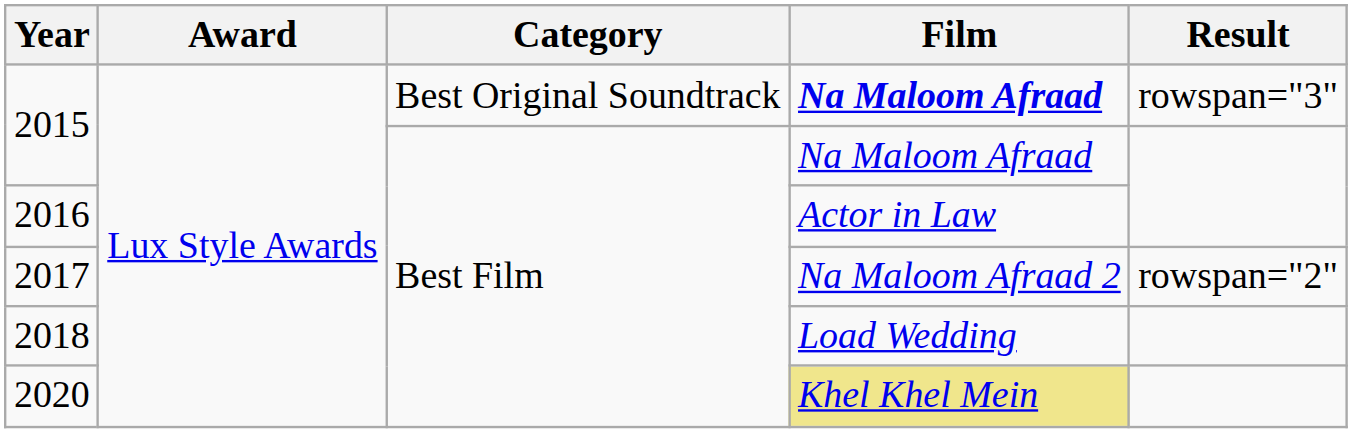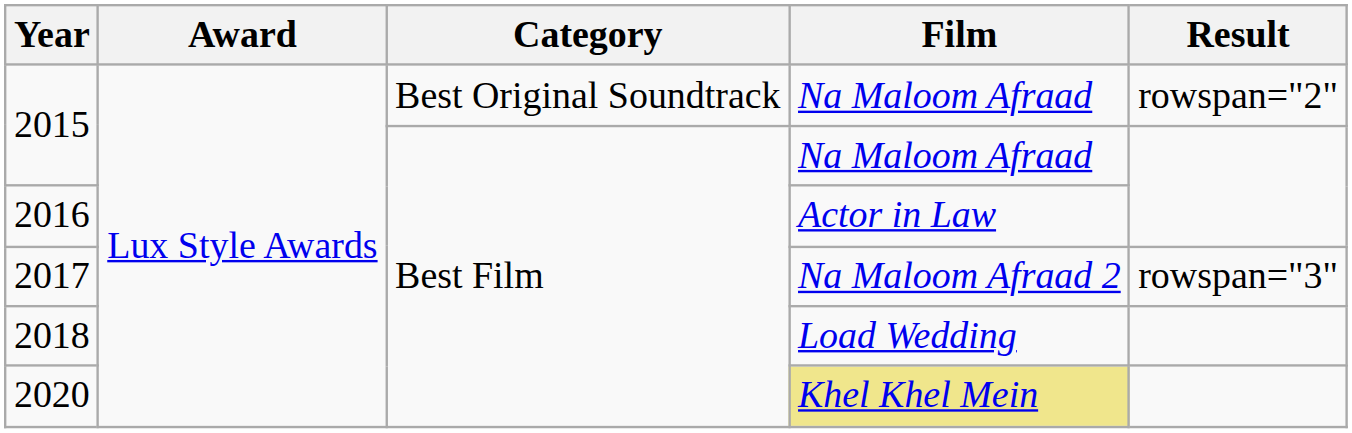(950, 94) bold -> (945, 94) normal
(1238, 94) rowspan="3" -> (1238, 94) rowspan="2"
(1238, 275) rowspan="2" -> (1238, 275) rowspan="3"
